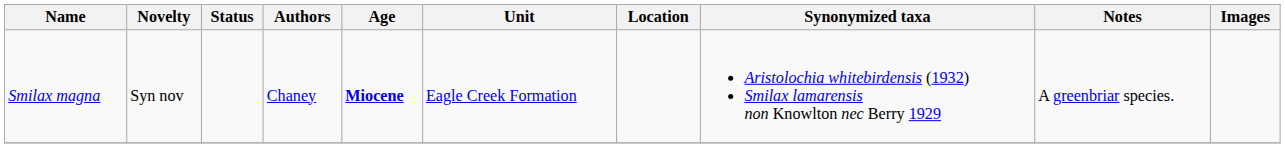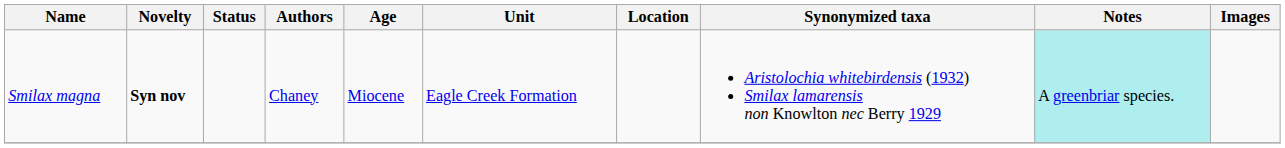(157, 95) normal -> (158, 95) bold
(374, 95) bold -> (376, 95) normal
(1106, 95) no background -> (1106, 95) paleturquoise background
